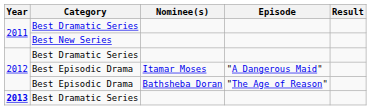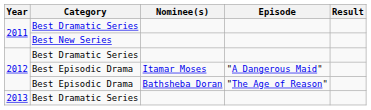(17, 98) bold -> (17, 98) normal
